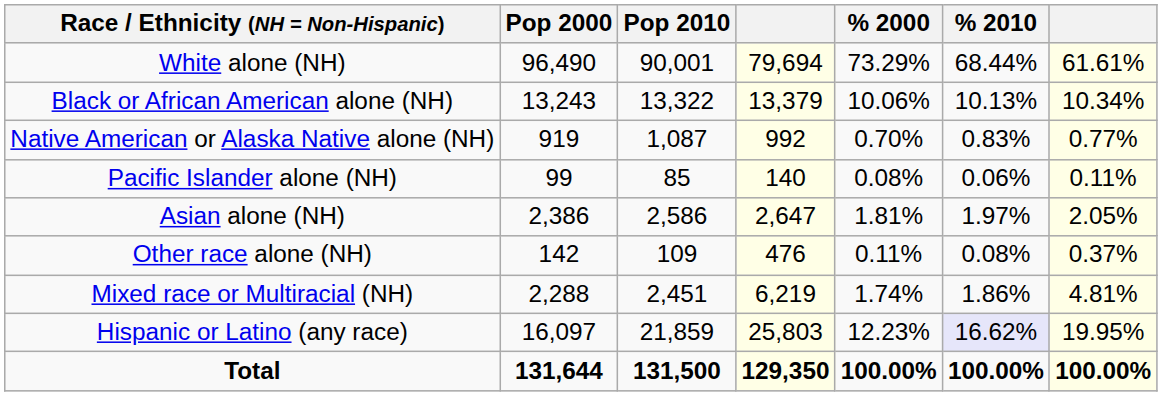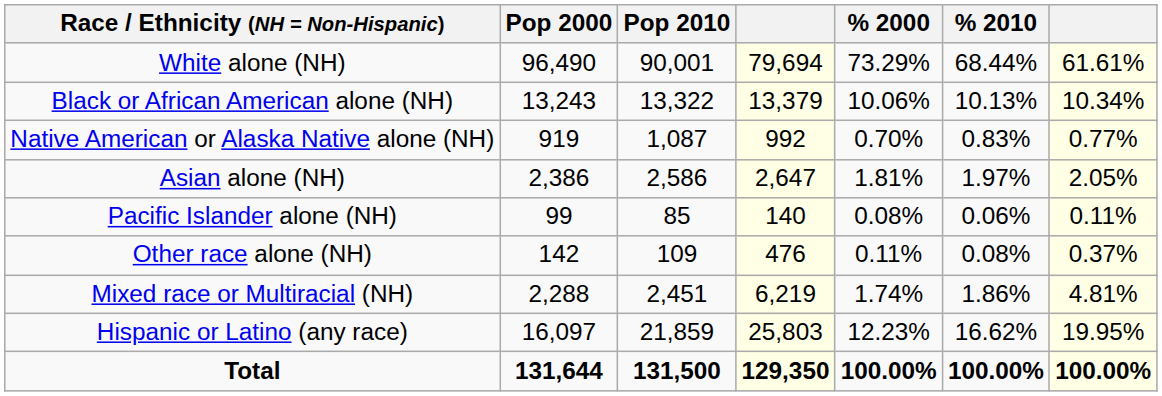rows swapped: (252, 216) <-> (252, 178)
(996, 332) lavender background -> (996, 332) no background
